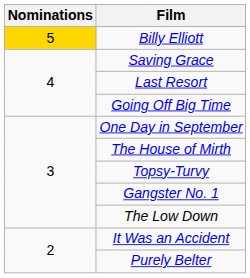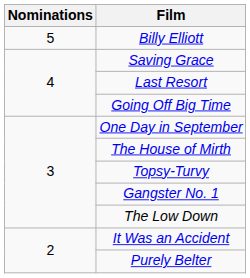(50, 37) gold background -> (50, 37) no background
